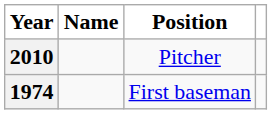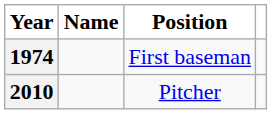rows swapped: (32, 91) <-> (32, 56)
